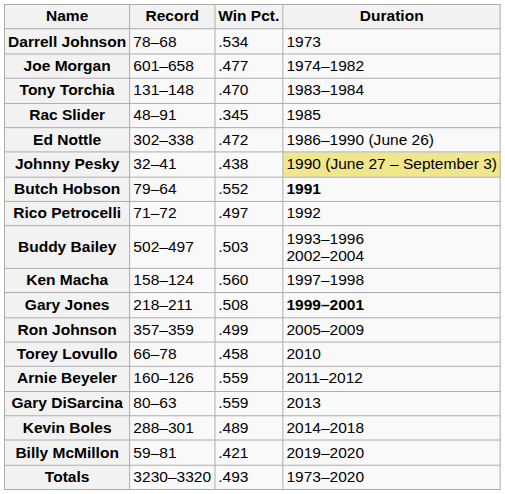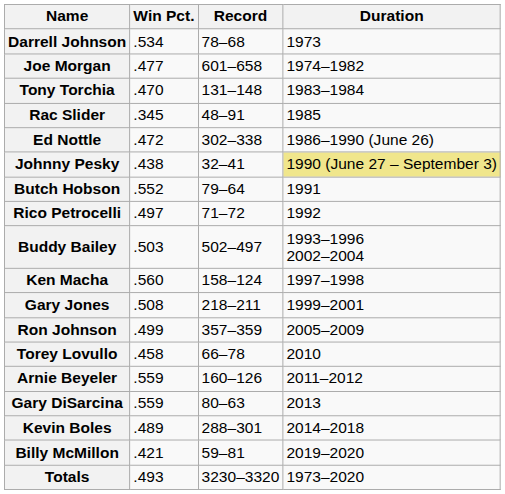columns swapped: (172, 16) <-> (249, 16)
(304, 189) bold -> (304, 189) normal
(325, 305) bold -> (325, 305) normal
